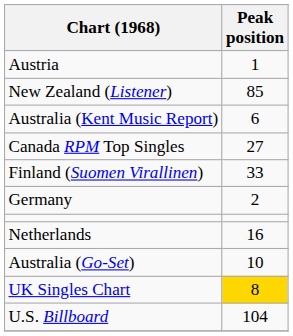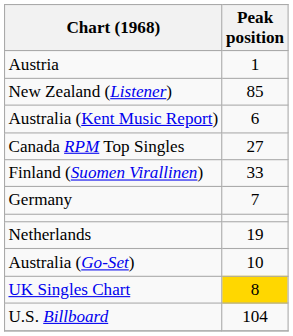(255, 200) 2 -> (255, 200) 7
(255, 235) 16 -> (255, 235) 19
